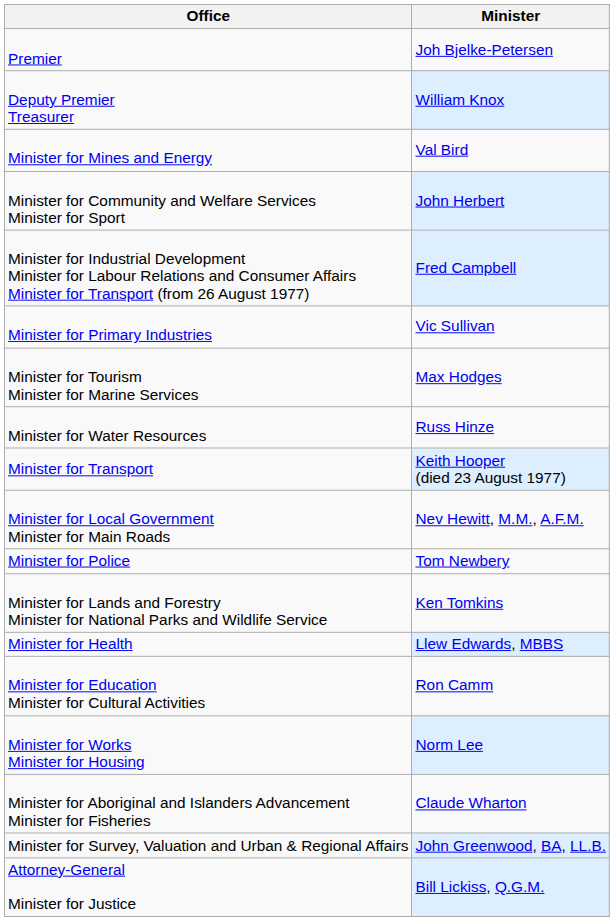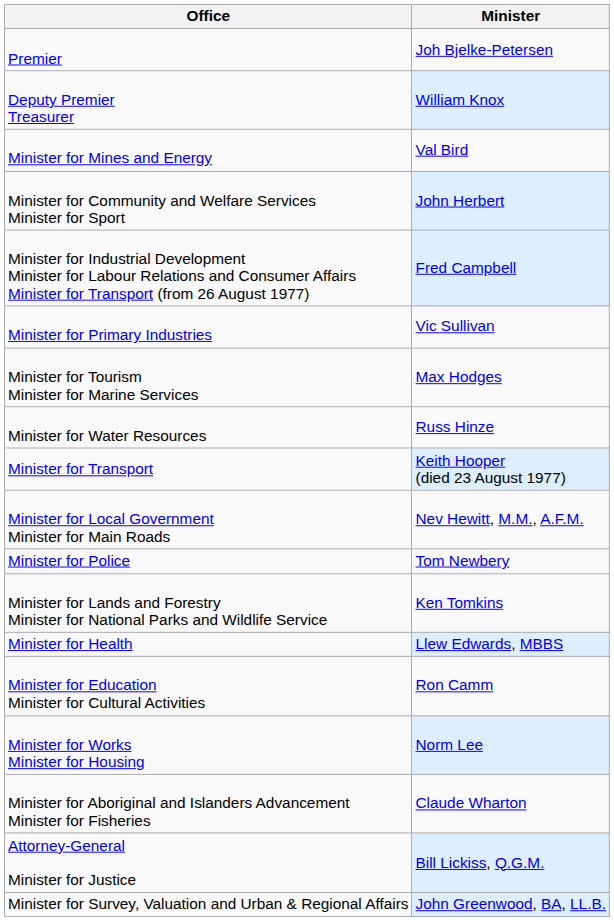rows swapped: (72, 887) <-> (208, 845)
